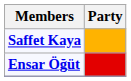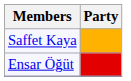(44, 40) bold -> (42, 40) normal
(44, 64) bold -> (41, 64) normal
